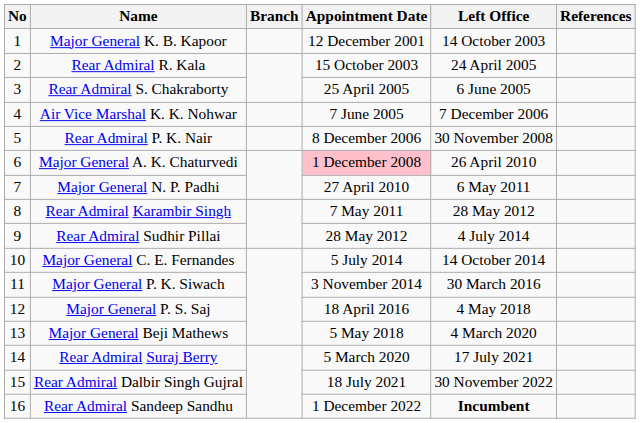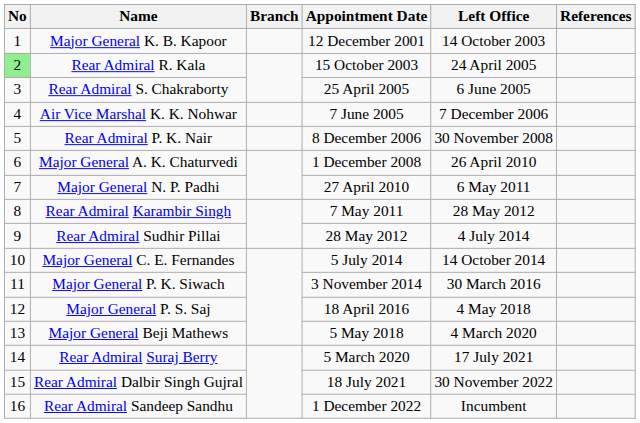(17, 65) no background -> (17, 65) lightgreen background
(367, 162) pink background -> (367, 162) no background
(494, 406) bold -> (494, 406) normal
